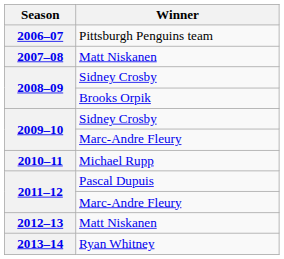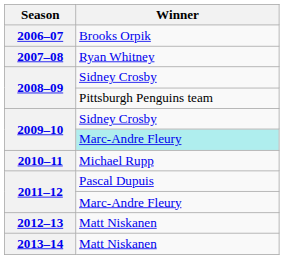(146, 35) Pittsburgh Penguins team -> (115, 35) Brooks Orpik
(118, 56) Matt Niskanen -> (117, 56) Ryan Whitney
(115, 98) Brooks Orpik -> (146, 98) Pittsburgh Penguins team
(130, 139) no background -> (130, 139) paleturquoise background
(117, 243) Ryan Whitney -> (118, 243) Matt Niskanen
